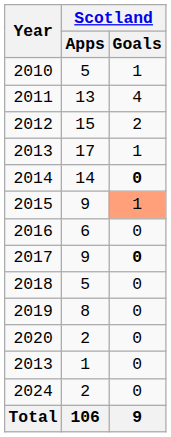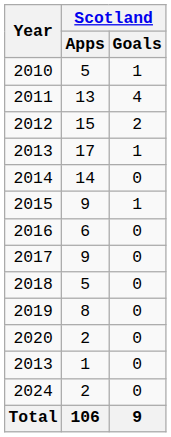(137, 178) bold -> (137, 178) normal
(137, 205) lightsalmon background -> (137, 205) no background
(137, 258) bold -> (137, 258) normal
